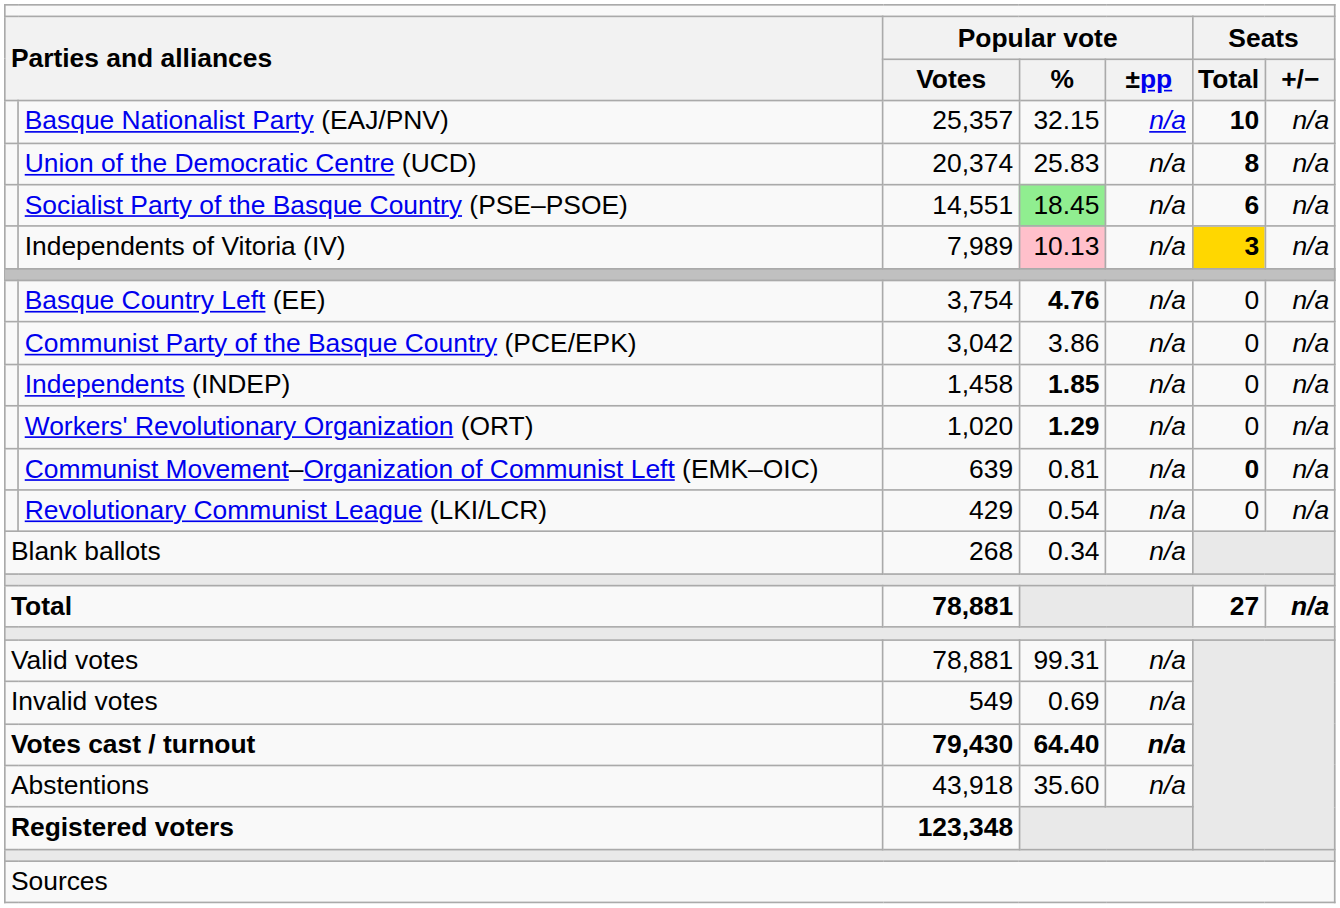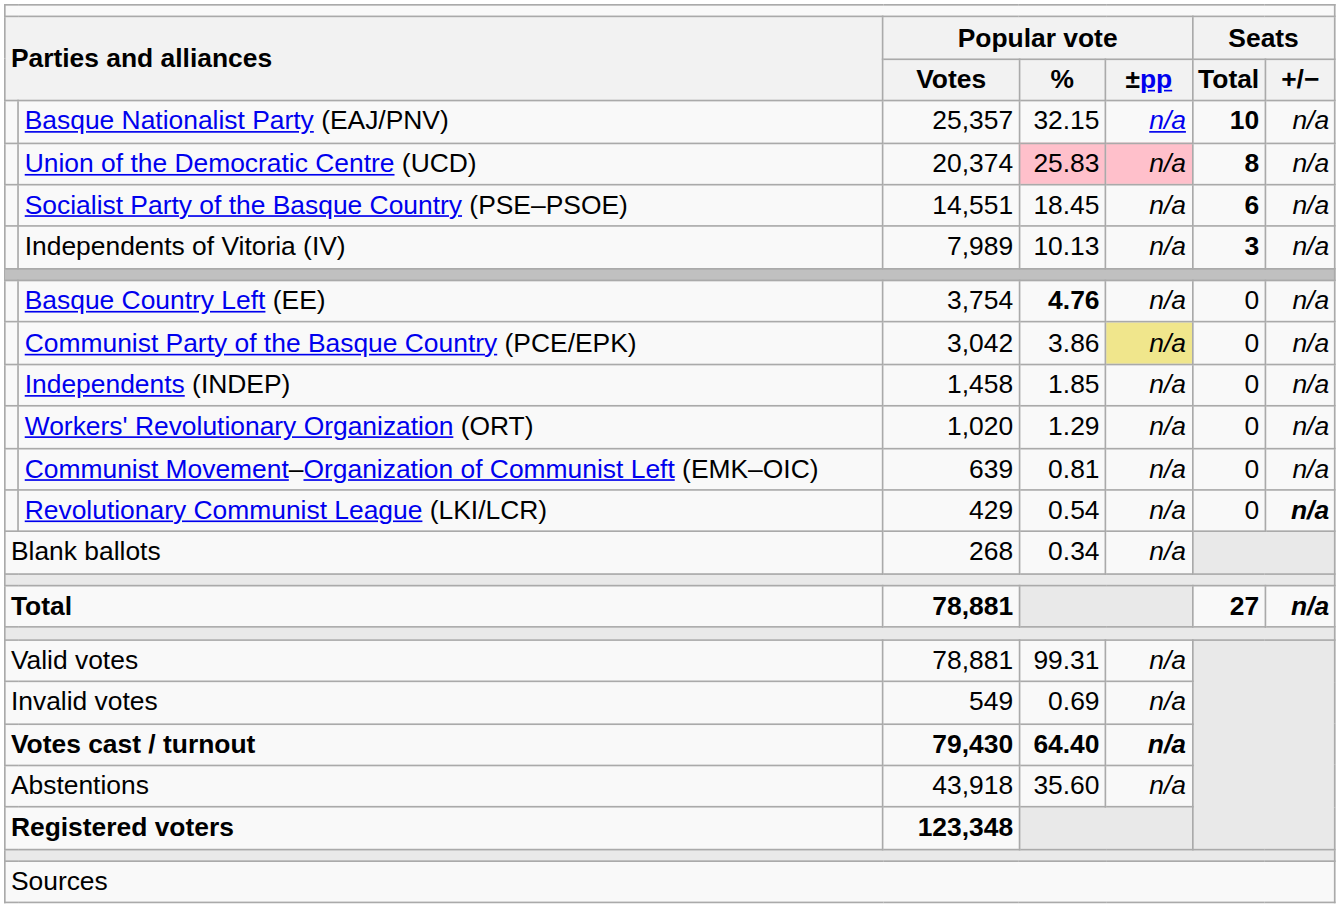(1066, 163) no background -> (1066, 163) pink background
(1168, 163) no background -> (1168, 163) pink background
(1066, 205) lightgreen background -> (1066, 205) no background
(1066, 246) pink background -> (1066, 246) no background
(1252, 246) gold background -> (1252, 246) no background
(1168, 342) no background -> (1168, 342) khaki background
(1074, 384) bold -> (1074, 384) normal
(1074, 426) bold -> (1074, 426) normal
(1252, 468) bold -> (1252, 468) normal
(1311, 510) normal -> (1310, 510) bold
